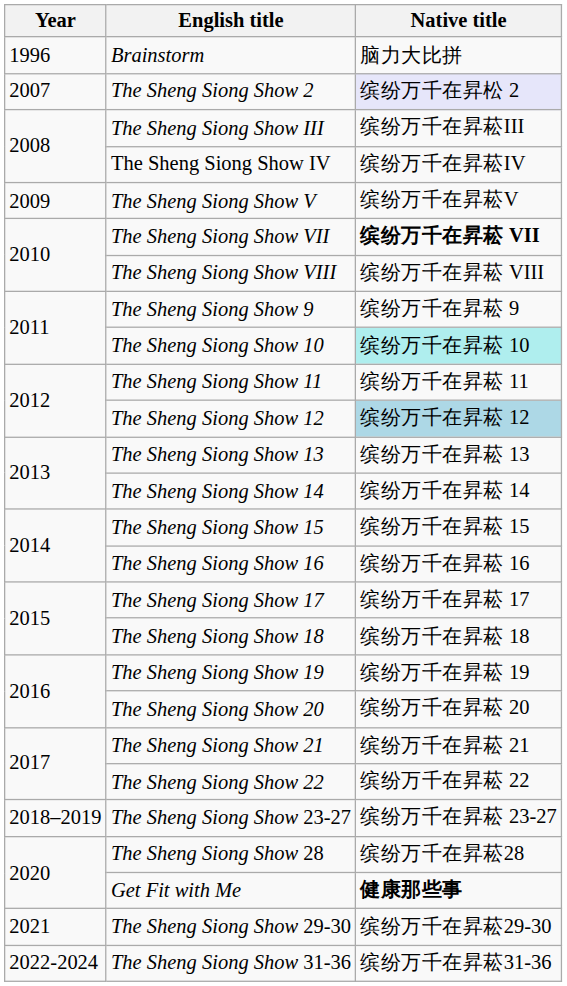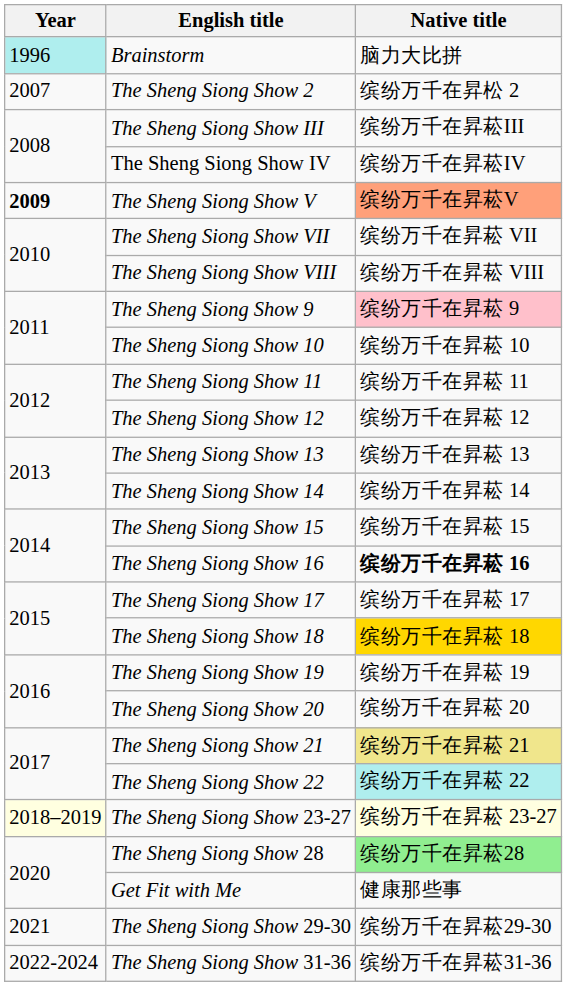(30, 55) no background -> (30, 55) paleturquoise background
(440, 90) lavender background -> (440, 90) no background
(30, 200) normal -> (30, 200) bold
(440, 199) no background -> (440, 199) lightsalmon background
(450, 236) bold -> (449, 236) normal
(440, 308) no background -> (440, 308) pink background
(445, 345) paleturquoise background -> (445, 345) no background
(445, 417) lightblue background -> (445, 417) no background
(445, 562) normal -> (445, 562) bold
(445, 635) no background -> (445, 635) gold background
(445, 744) no background -> (445, 744) khaki background
(445, 780) no background -> (445, 780) paleturquoise background
(55, 817) no background -> (55, 817) lightyellow background
(459, 817) no background -> (459, 817) lightyellow background
(442, 853) no background -> (442, 853) lightgreen background
(412, 889) bold -> (412, 889) normal
